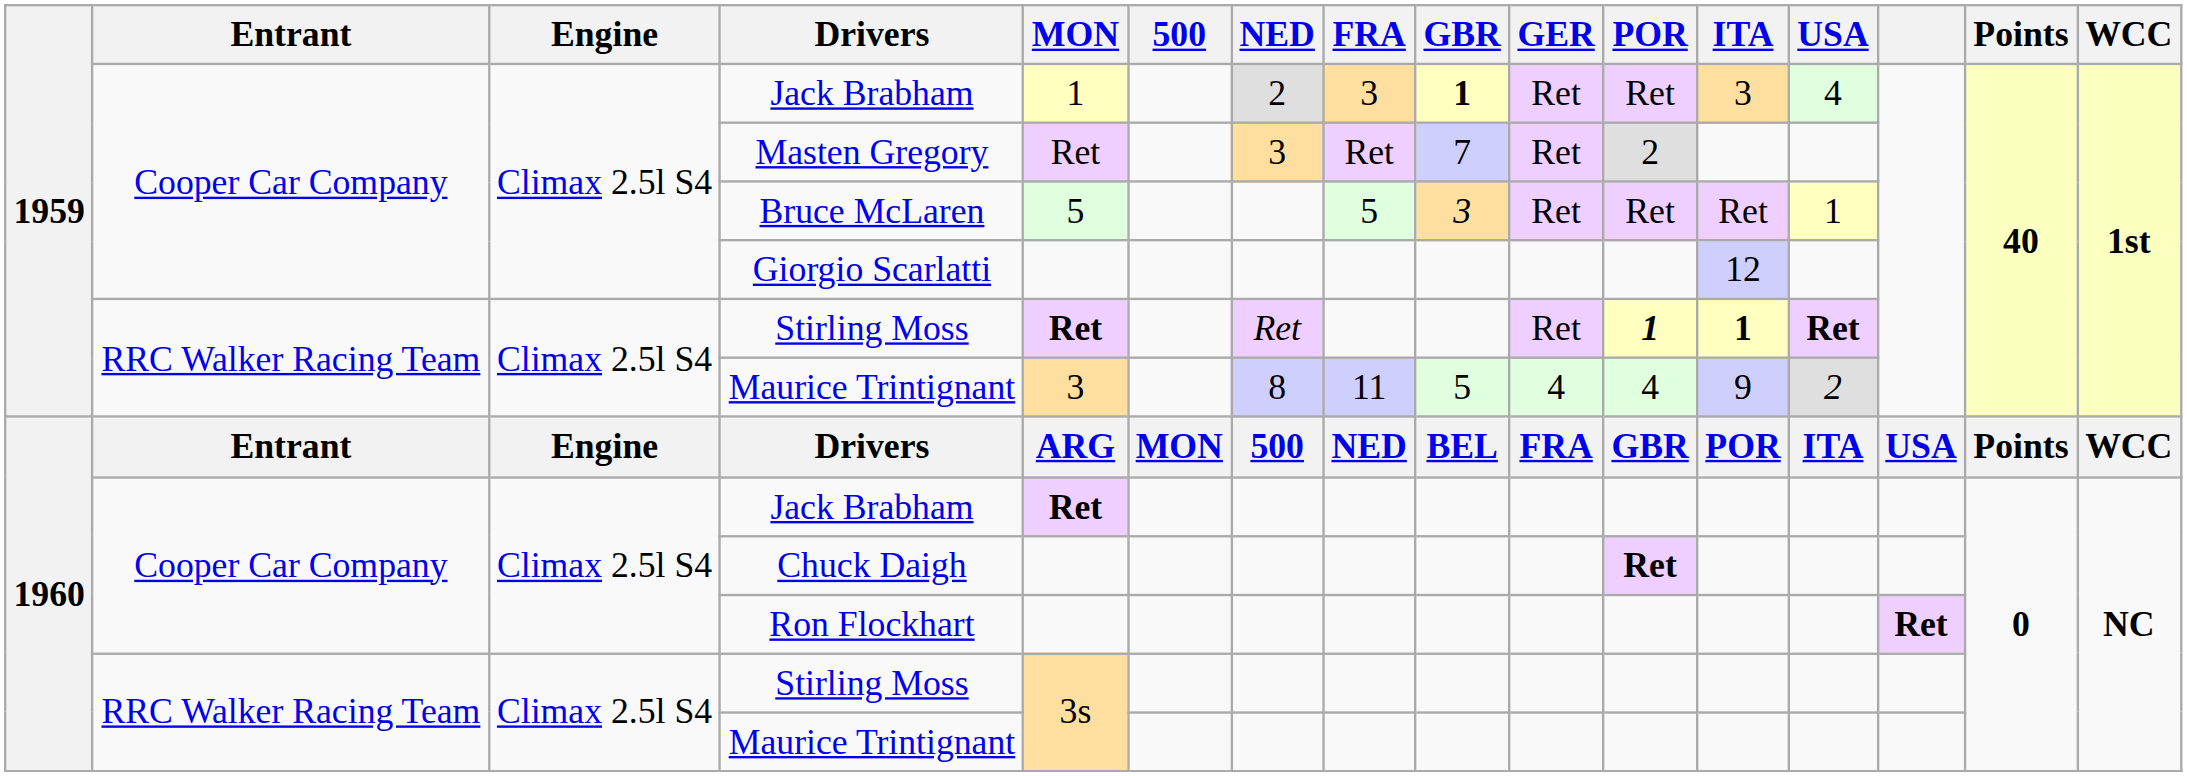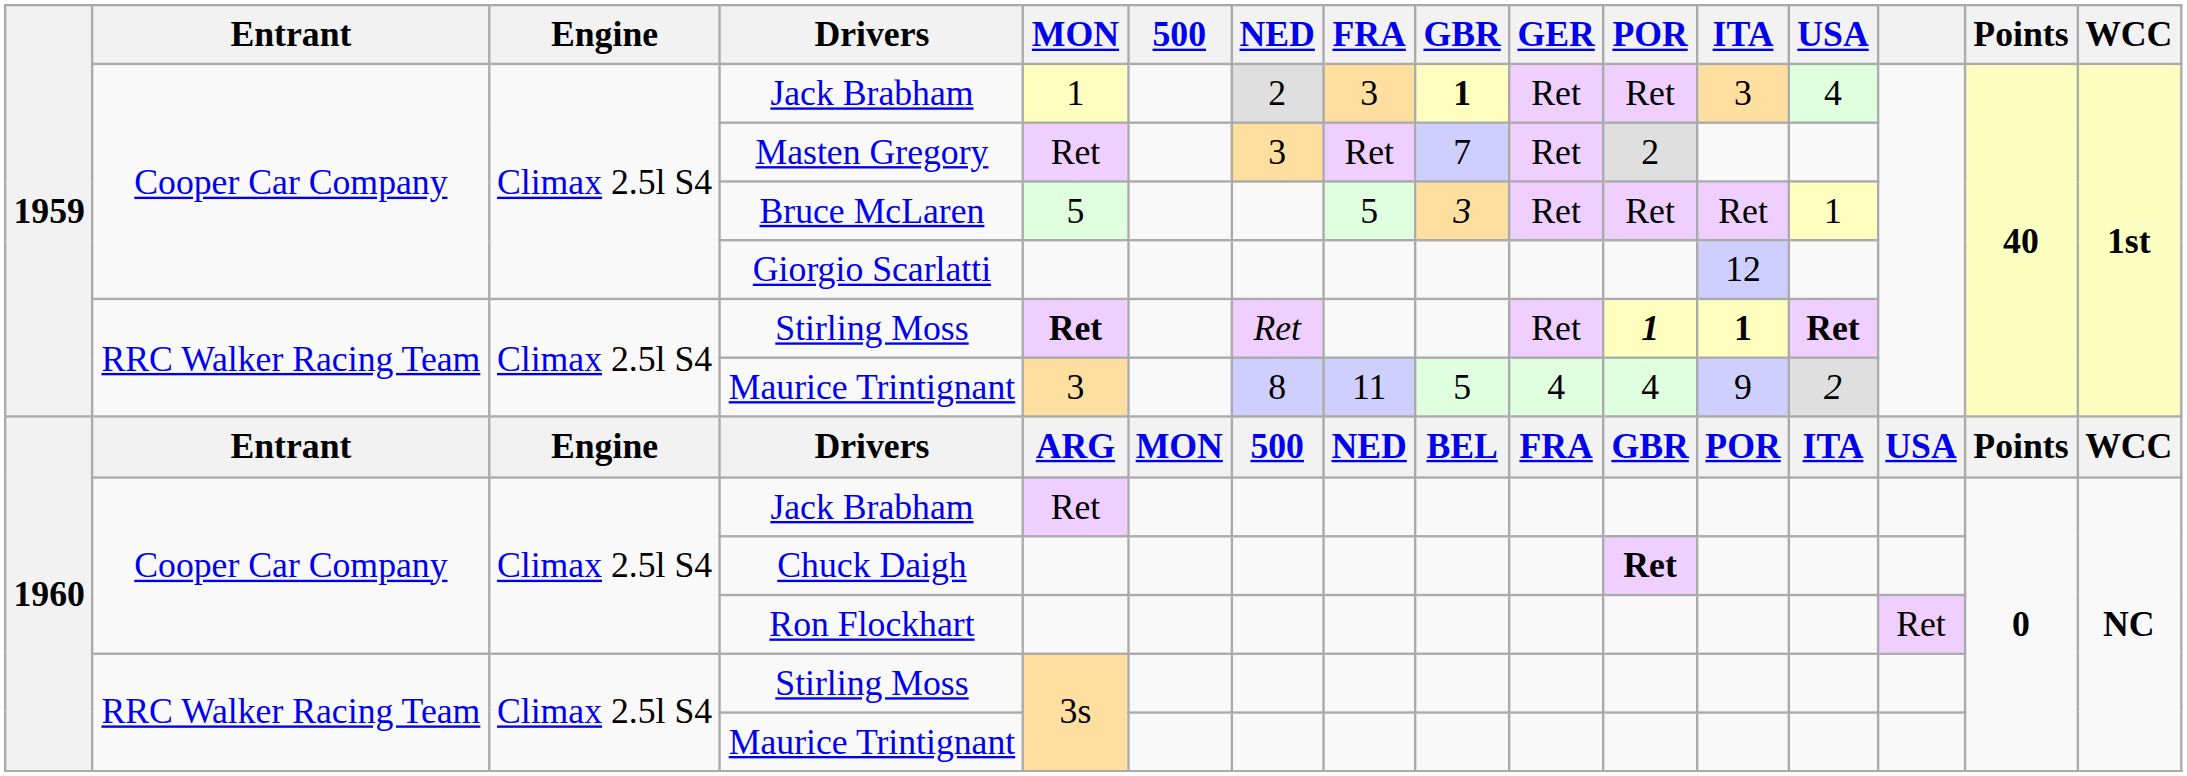(1075, 505) bold -> (1075, 505) normal
(1921, 623) bold -> (1921, 623) normal
